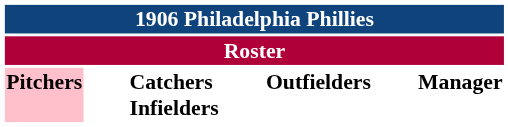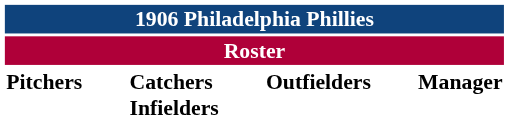(44, 81) pink background -> (44, 81) no background
